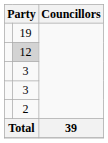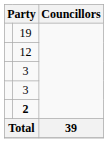(26, 52) lightgrey background -> (26, 52) no background
(26, 109) normal -> (26, 109) bold
